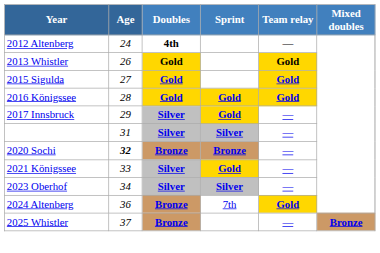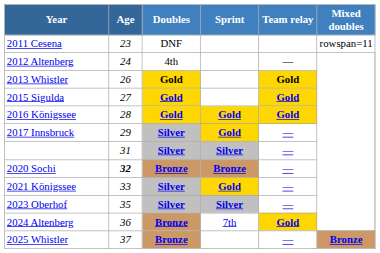+ row: (34, 44)
(171, 44) bold -> (171, 61) normal
(125, 186) 34 -> (125, 204) 35
